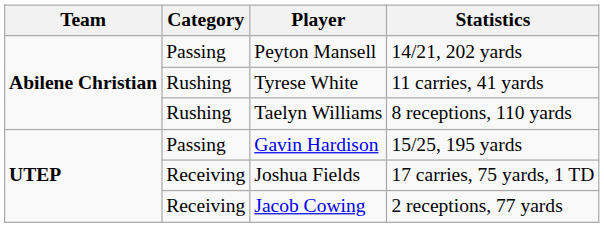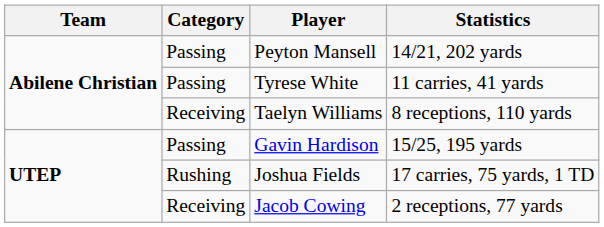(199, 82) Rushing -> (196, 82) Passing
(199, 113) Rushing -> (206, 113) Receiving
(206, 175) Receiving -> (199, 175) Rushing
